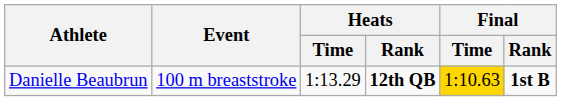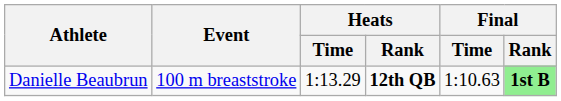(472, 80) gold background -> (472, 80) no background
(530, 80) no background -> (530, 80) lightgreen background
